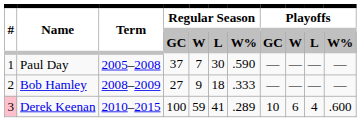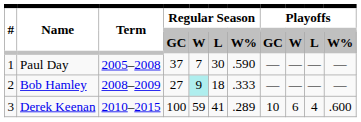(199, 85) no background -> (199, 85) paleturquoise background
(11, 106) pink background -> (11, 106) no background
